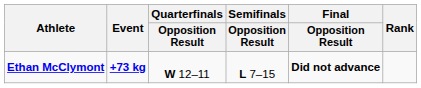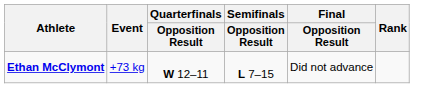(128, 68) bold -> (127, 68) normal
(336, 68) bold -> (332, 68) normal
